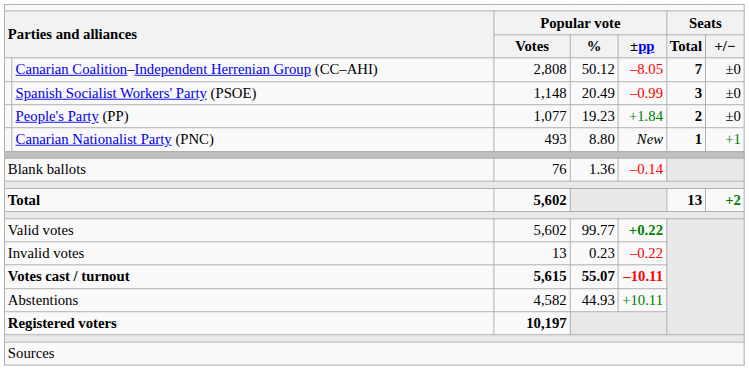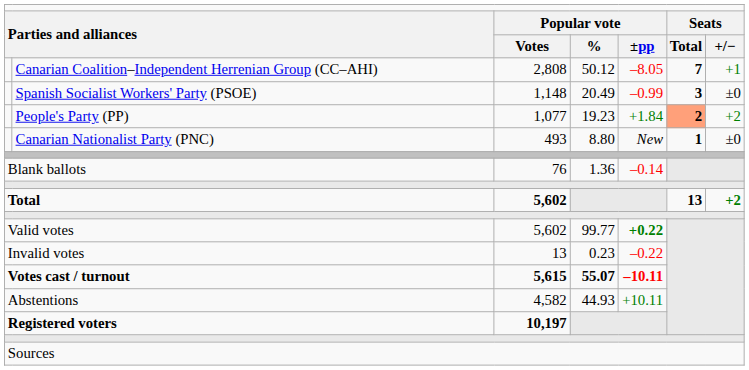(733, 69) ±0 -> (733, 69) +1
(698, 116) no background -> (698, 116) lightsalmon background
(733, 116) ±0 -> (733, 116) +2
(733, 139) +1 -> (733, 139) ±0
